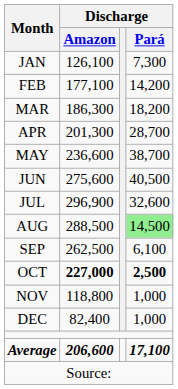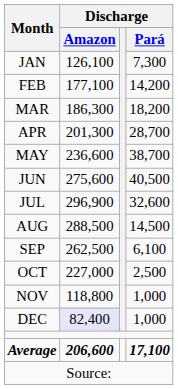(150, 226) lightgreen background -> (150, 226) no background
(90, 272) bold -> (90, 272) normal
(150, 272) bold -> (150, 272) normal
(90, 319) no background -> (90, 319) lavender background
